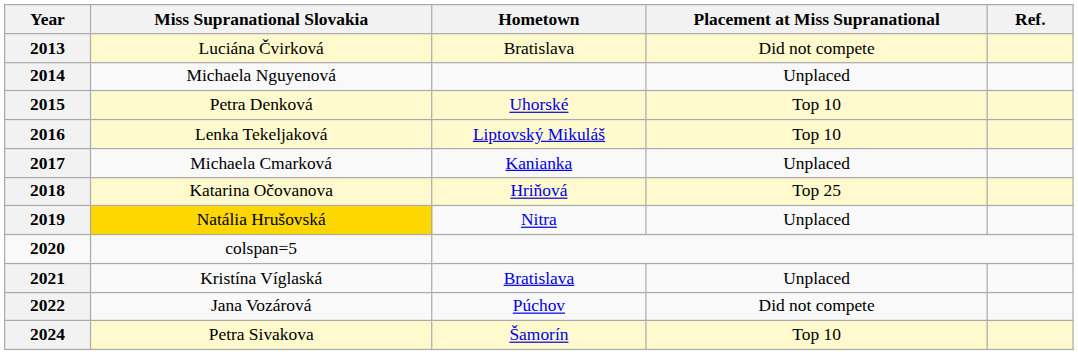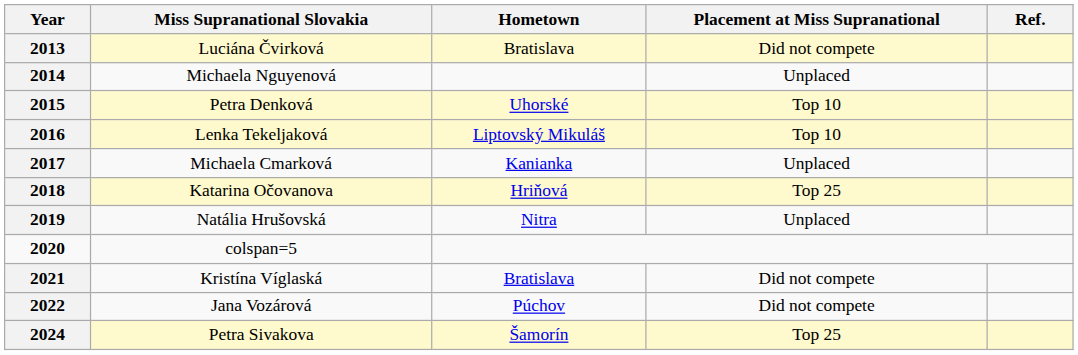(261, 220) gold background -> (261, 220) no background
(817, 277) Unplaced -> (817, 277) Did not compete
(817, 335) Top 10 -> (817, 335) Top 25
